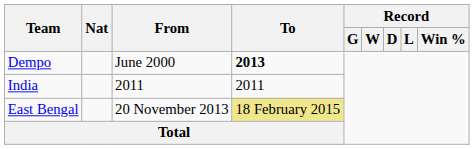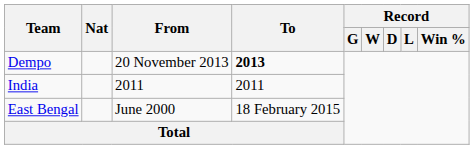(145, 62) June 2000 -> (172, 62) 20 November 2013
(172, 109) 20 November 2013 -> (145, 109) June 2000
(288, 109) khaki background -> (288, 109) no background
